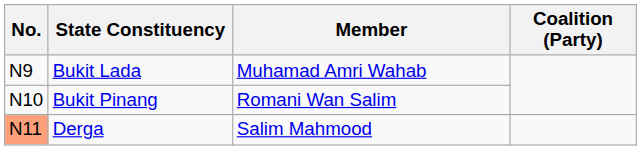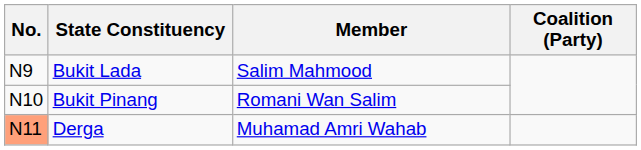(332, 70) Muhamad Amri Wahab -> (304, 70) Salim Mahmood
(304, 129) Salim Mahmood -> (332, 129) Muhamad Amri Wahab
